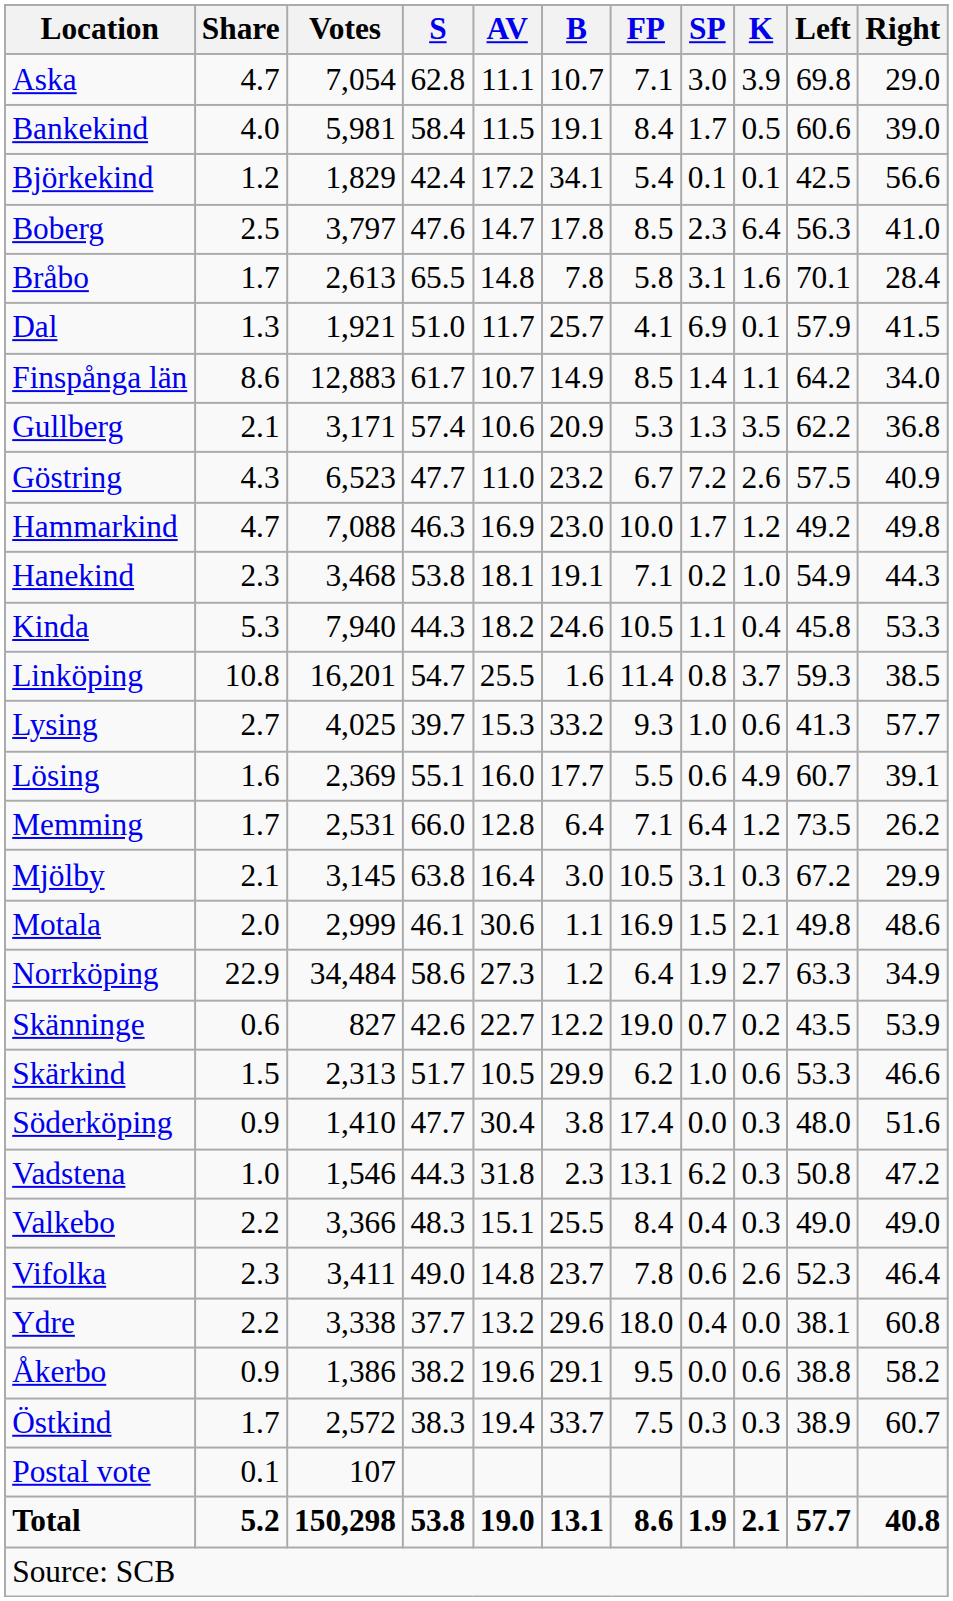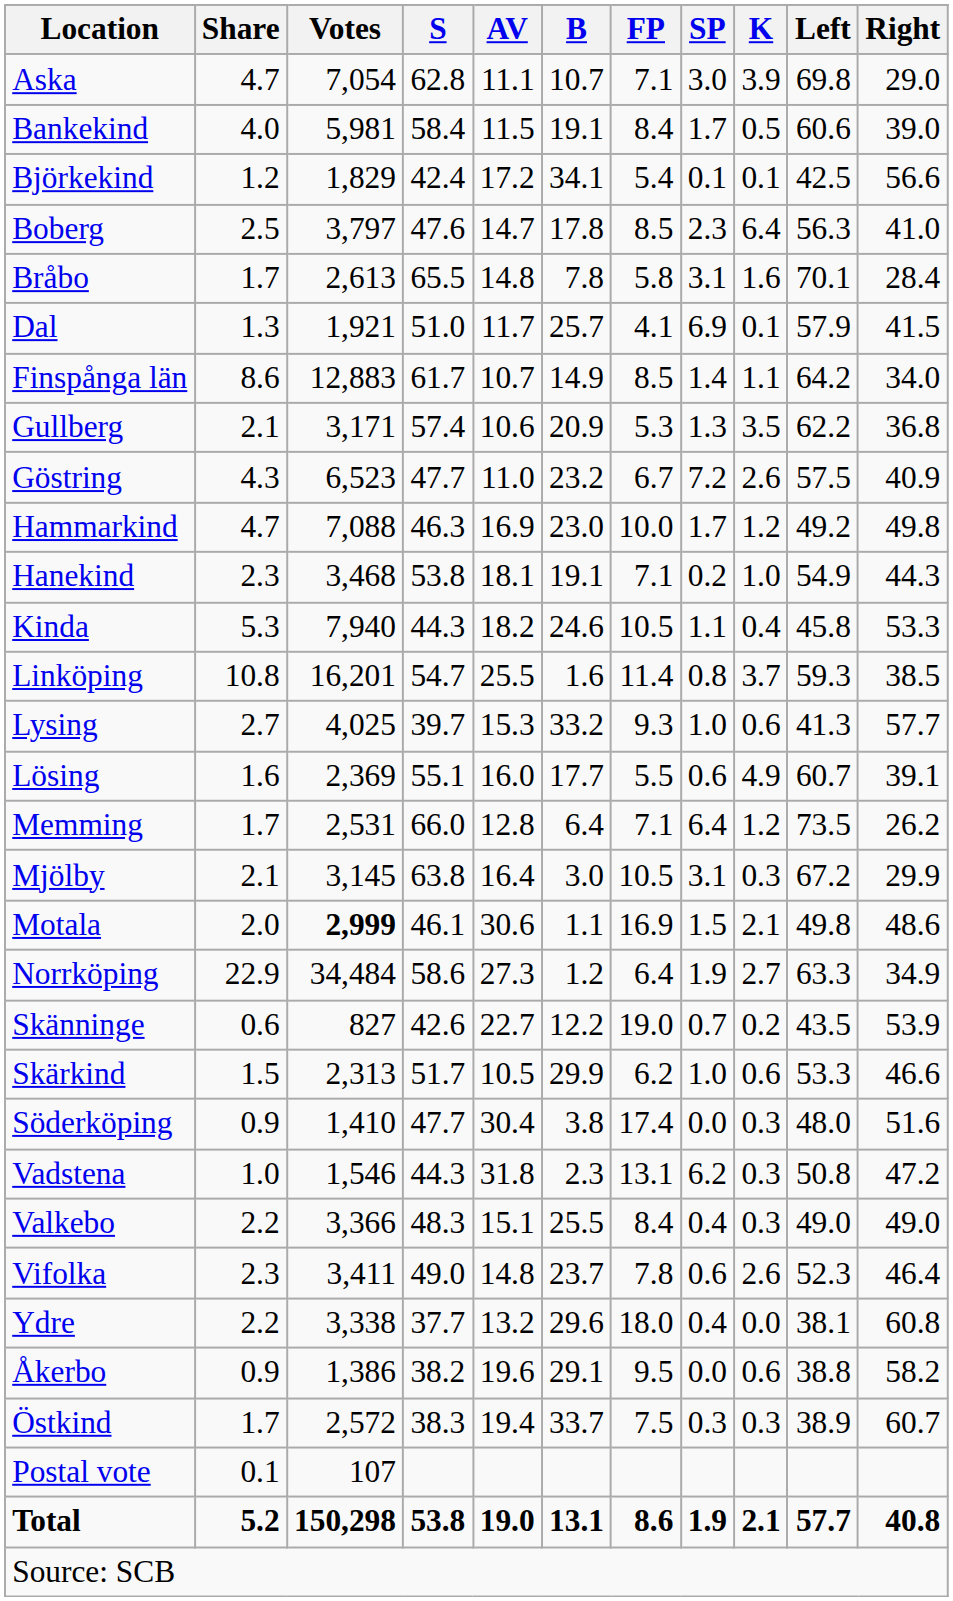(361, 924) normal -> (361, 924) bold
